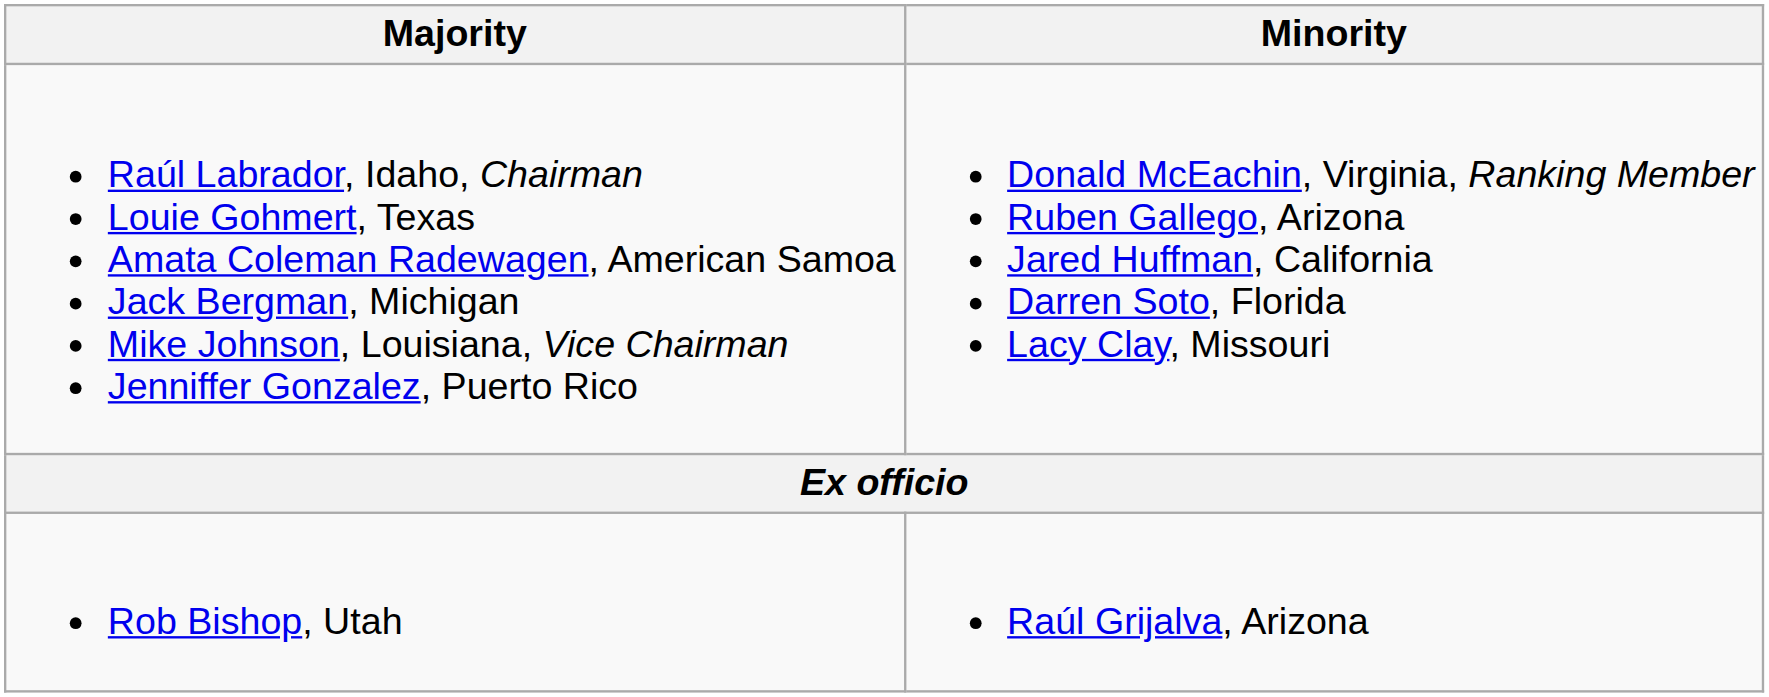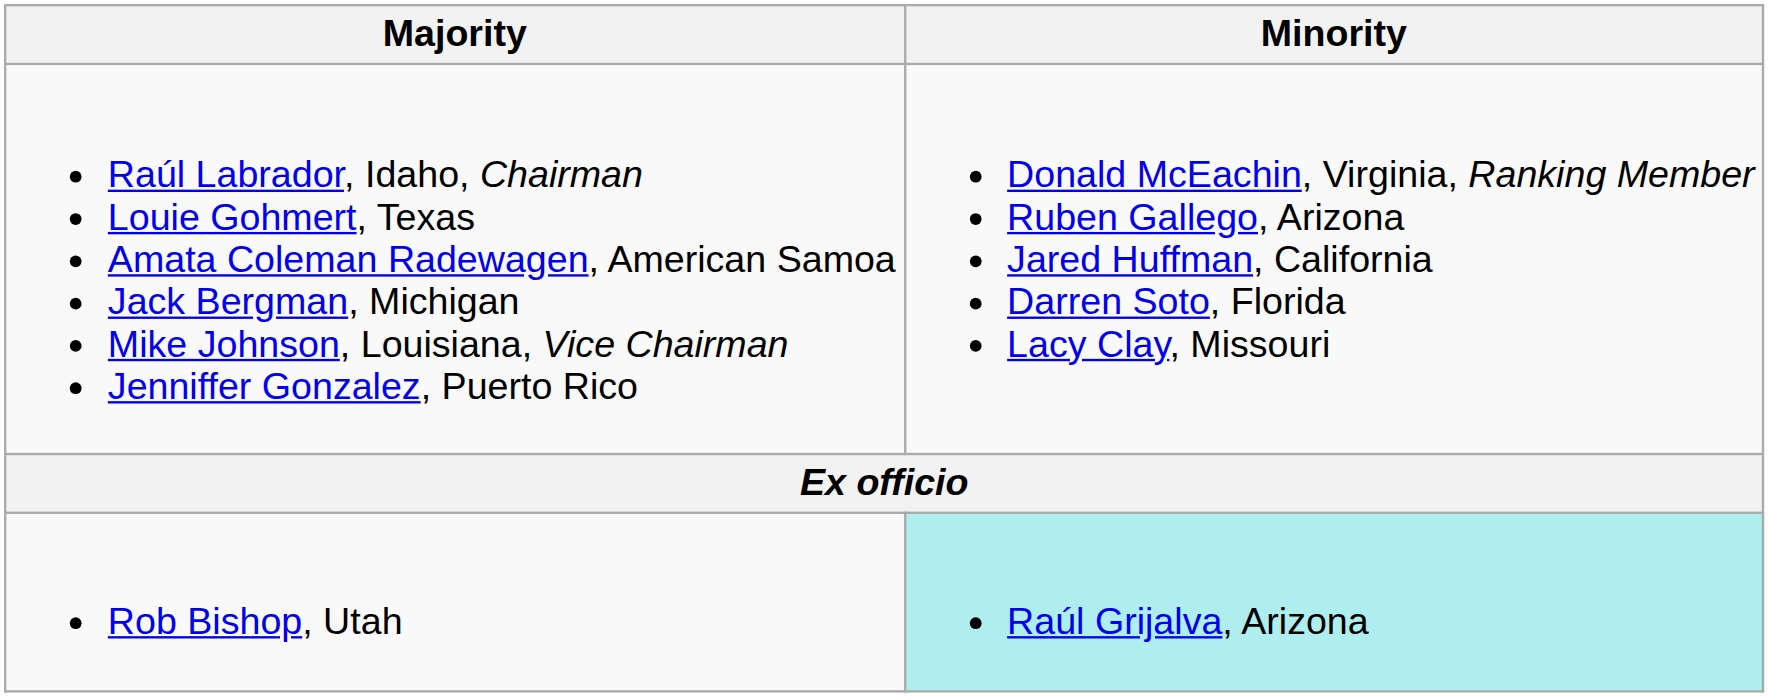(1334, 623) no background -> (1334, 623) paleturquoise background
